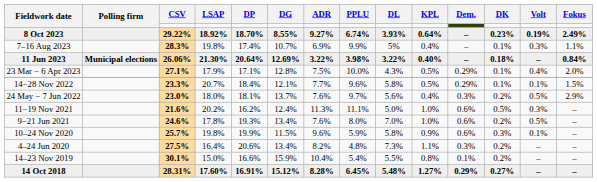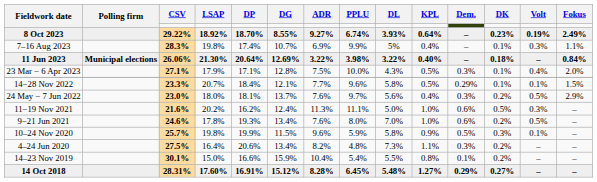(466, 71) 0.29% -> (466, 71) 0.3%
(466, 133) 0.6% -> (466, 133) 0.5%
